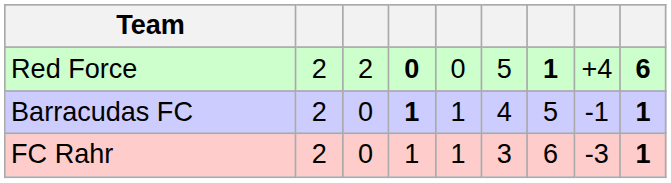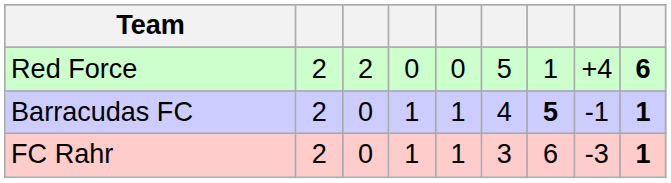(412, 68) bold -> (412, 68) normal
(551, 68) bold -> (551, 68) normal
(412, 111) bold -> (412, 111) normal
(551, 111) normal -> (551, 111) bold
